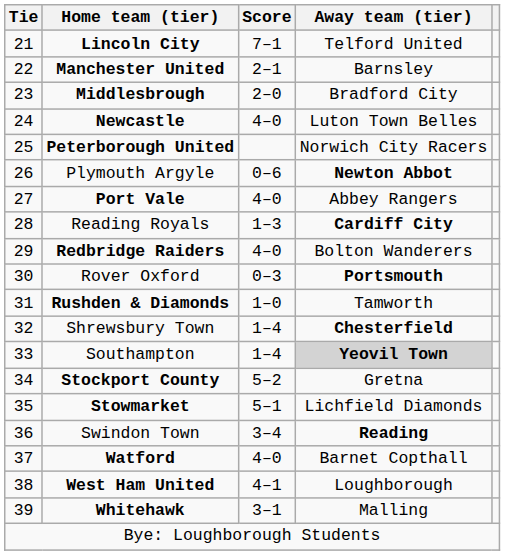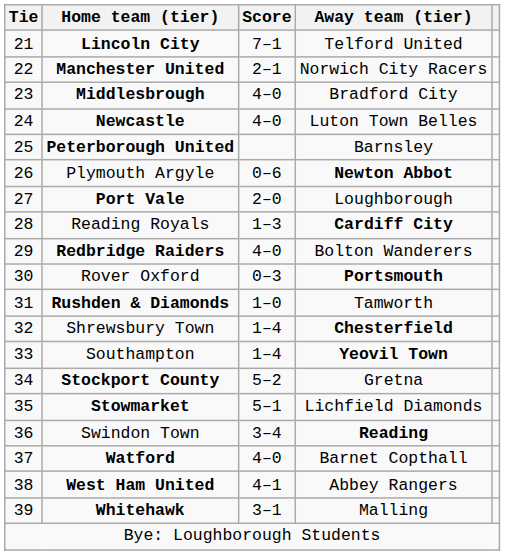(394, 70) Barnsley -> (394, 70) Norwich City Racers
(267, 96) 2–0 -> (267, 96) 4–0
(394, 147) Norwich City Racers -> (394, 147) Barnsley
(267, 199) 4–0 -> (267, 199) 2–0
(394, 199) Abbey Rangers -> (394, 199) Loughborough
(394, 355) lightgrey background -> (394, 355) no background
(394, 485) Loughborough -> (394, 485) Abbey Rangers
